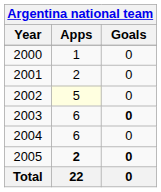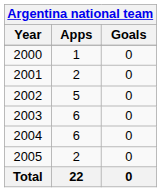(76, 95) lightyellow background -> (76, 95) no background
(129, 116) bold -> (129, 116) normal
(76, 156) bold -> (76, 156) normal
(129, 156) bold -> (129, 156) normal
